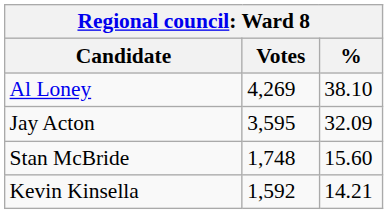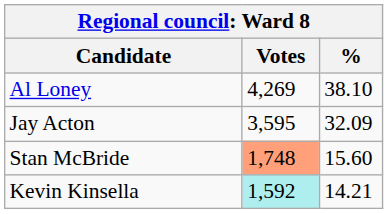(271, 157) no background -> (271, 157) lightsalmon background
(271, 191) no background -> (271, 191) paleturquoise background
